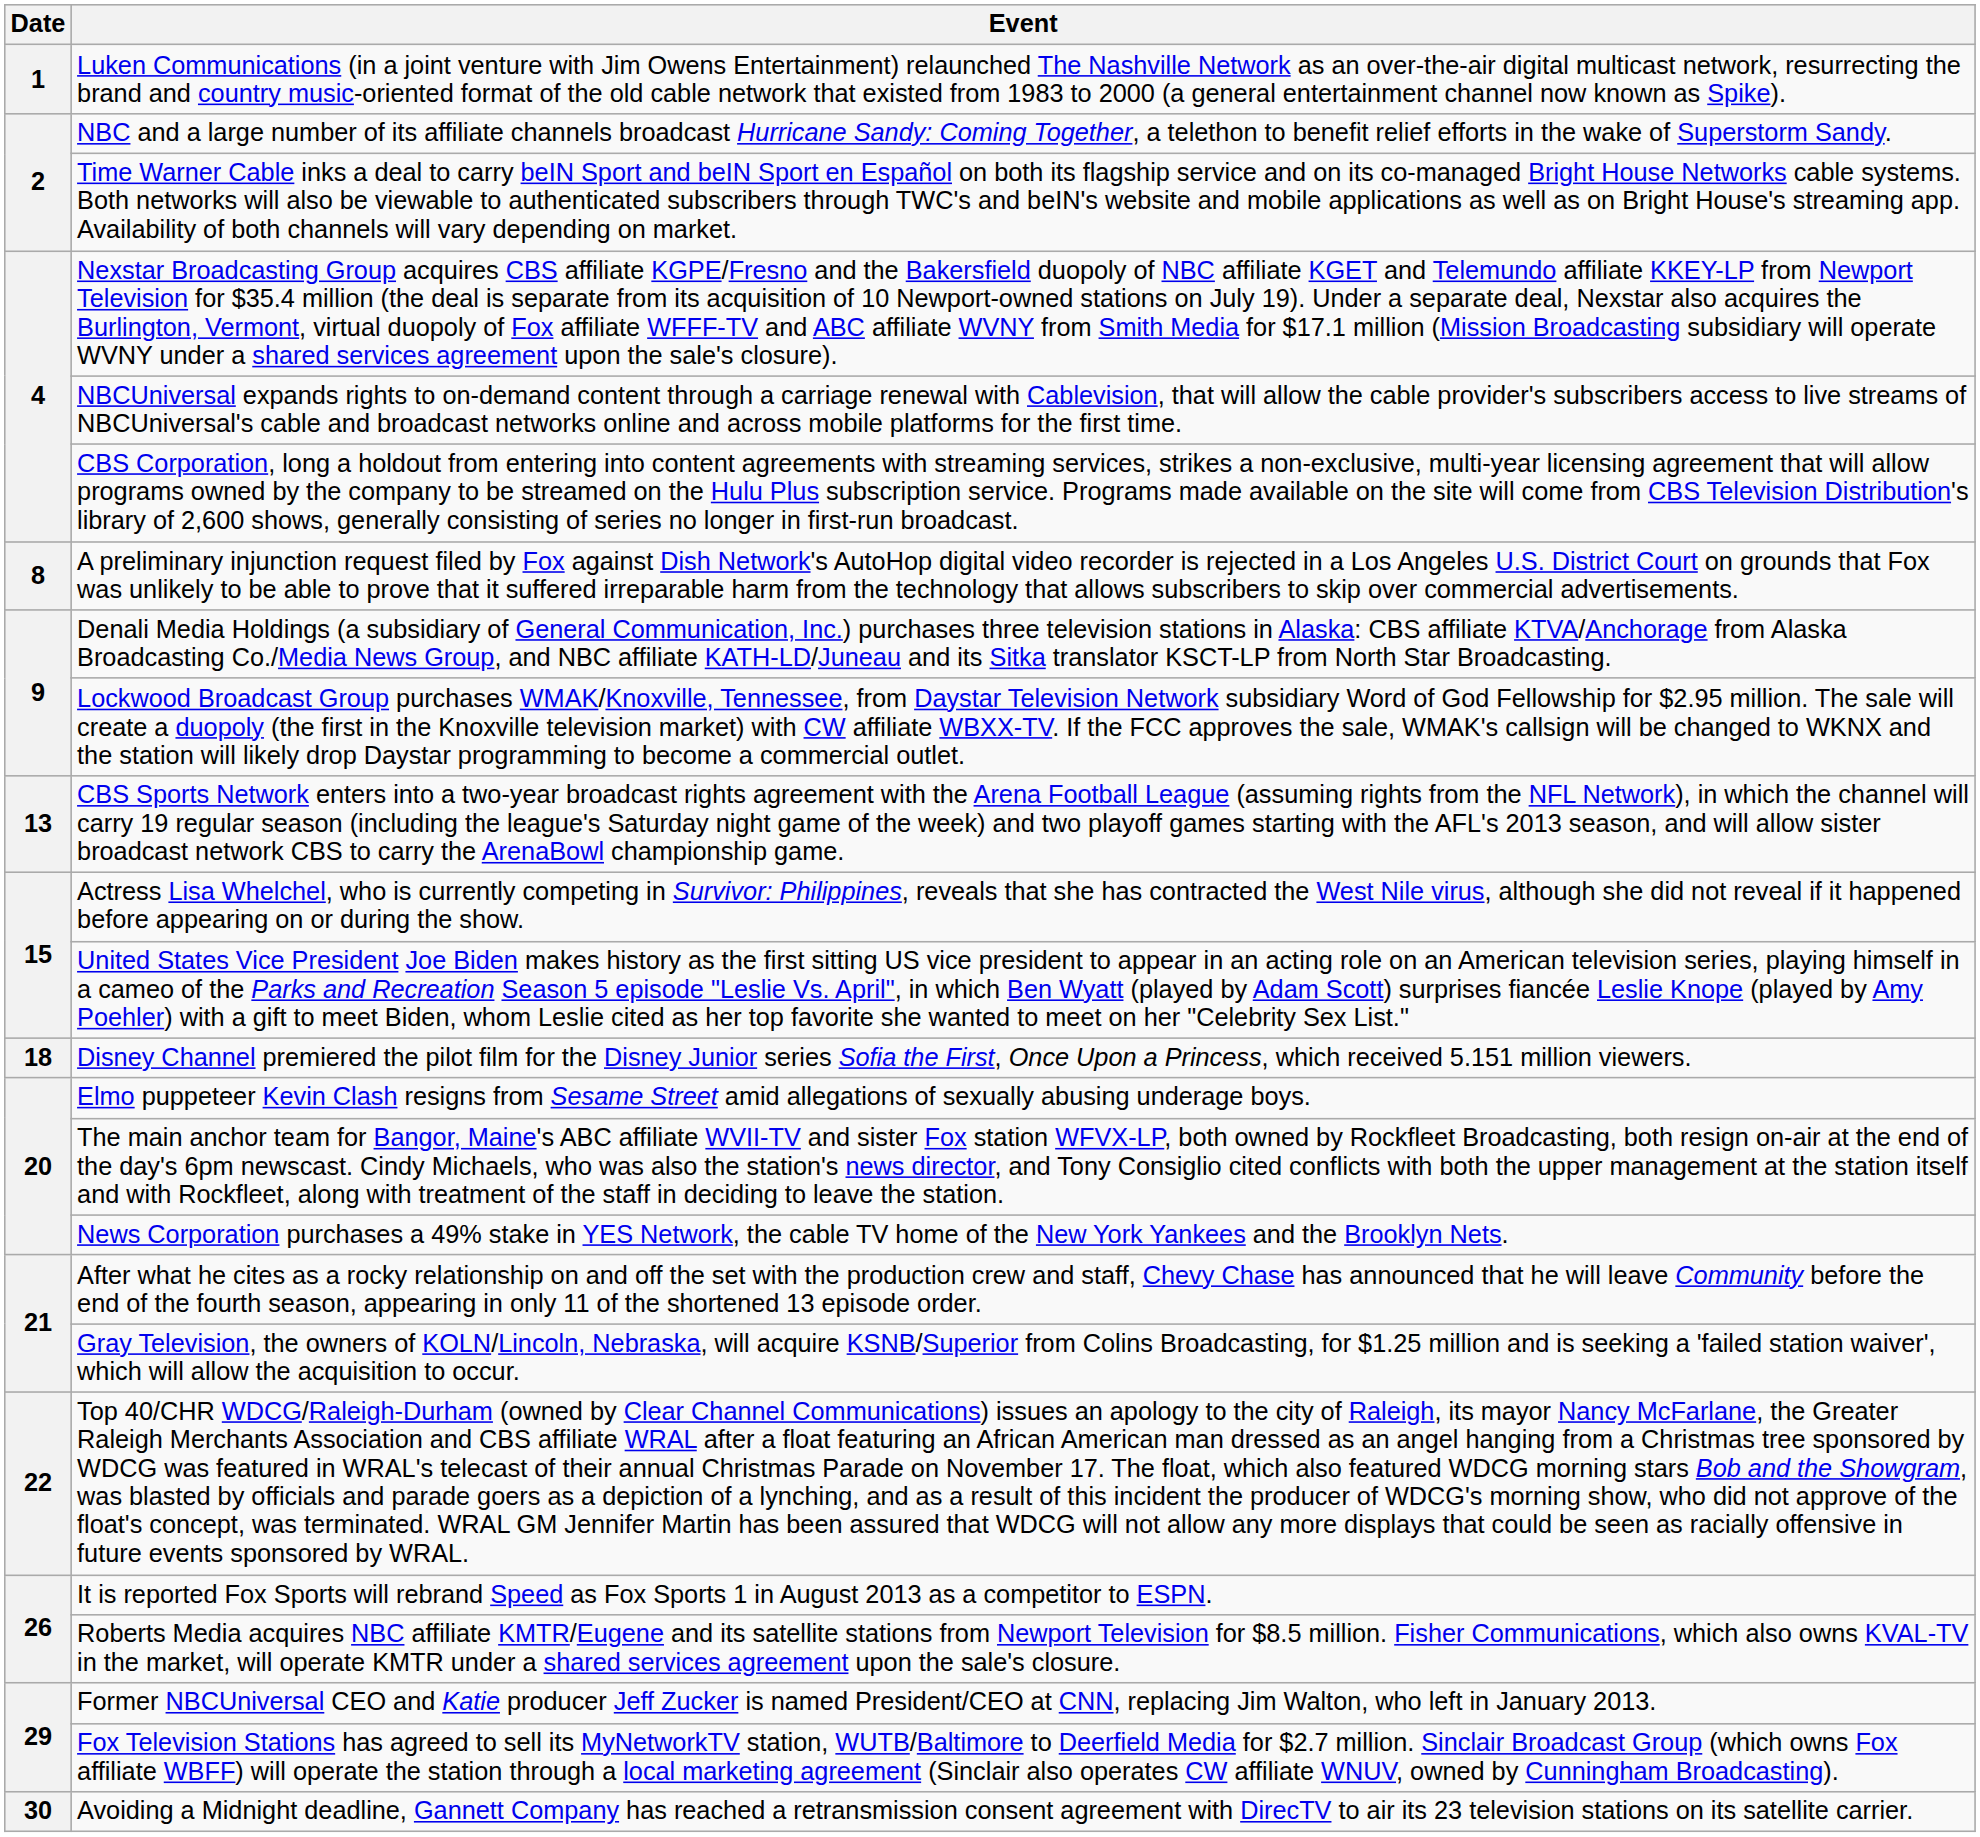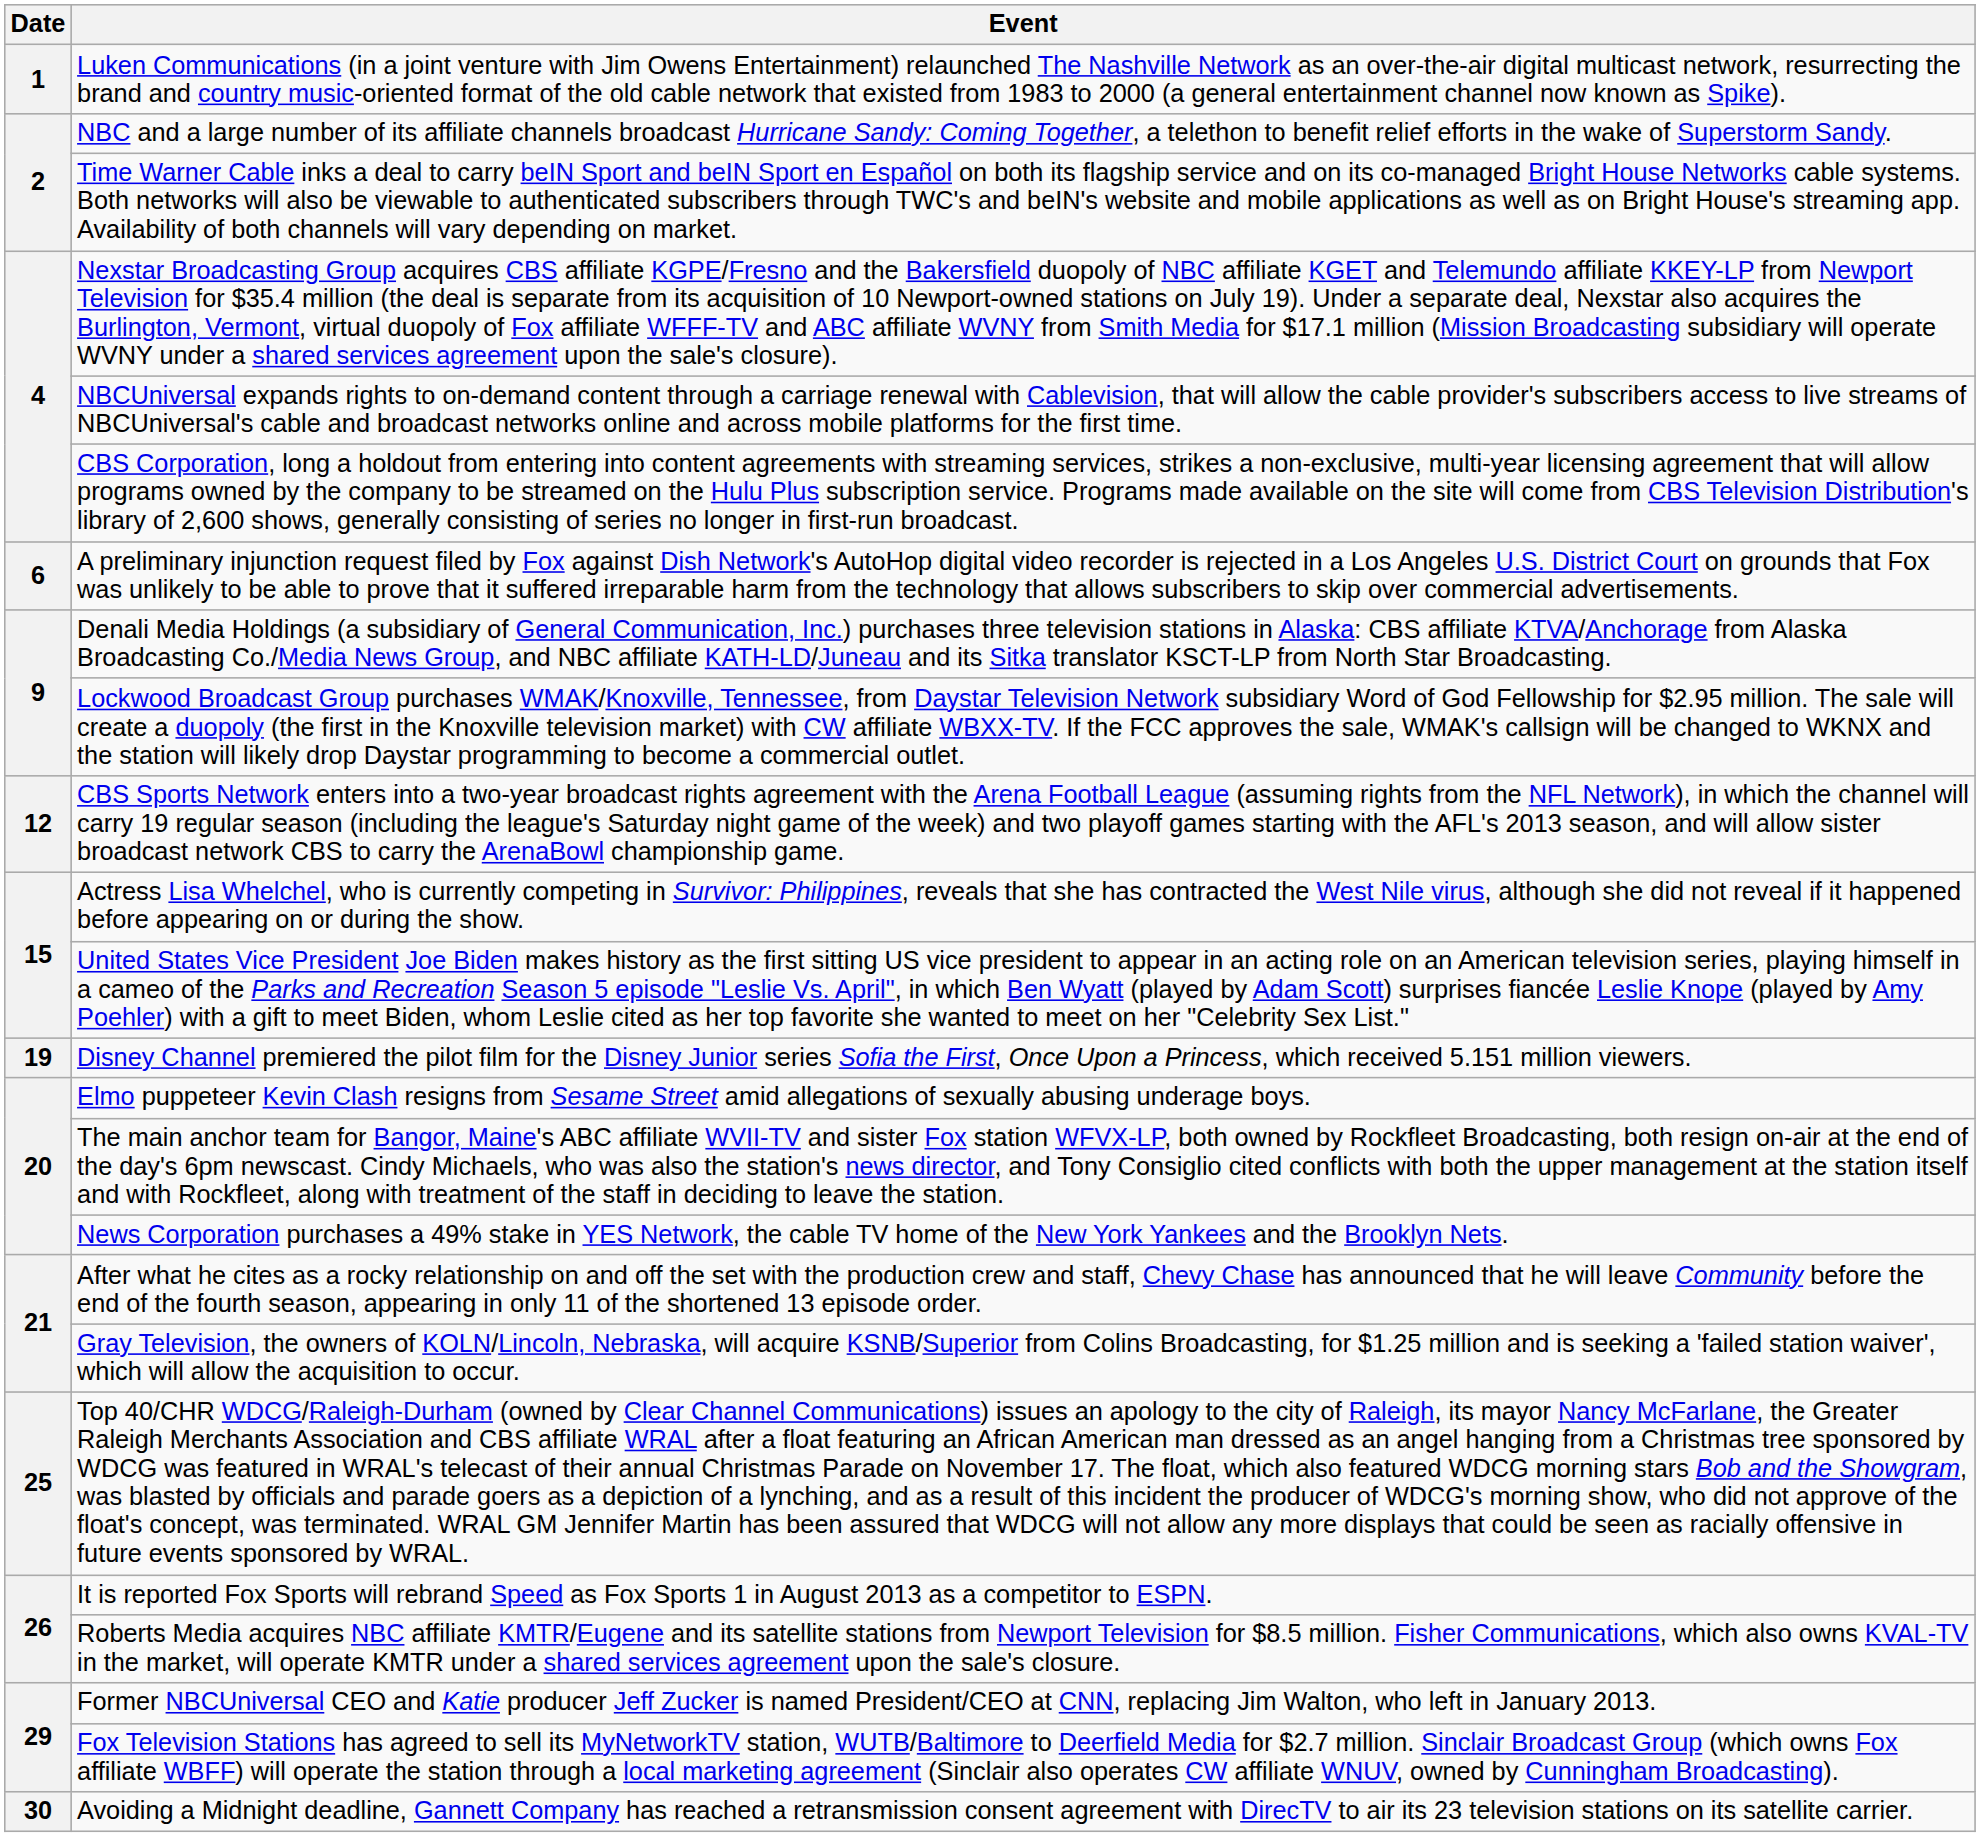(38, 575) 8 -> (38, 575) 6
(38, 823) 13 -> (38, 823) 12
(38, 1057) 18 -> (38, 1057) 19
(38, 1483) 22 -> (38, 1483) 25
